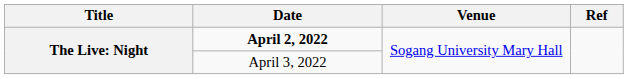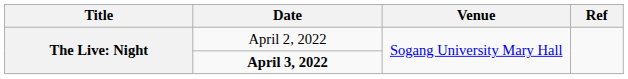(288, 39) bold -> (288, 39) normal
(288, 62) normal -> (288, 62) bold
